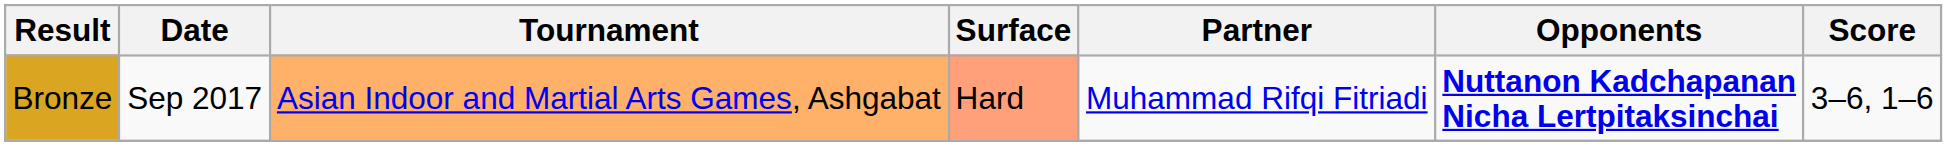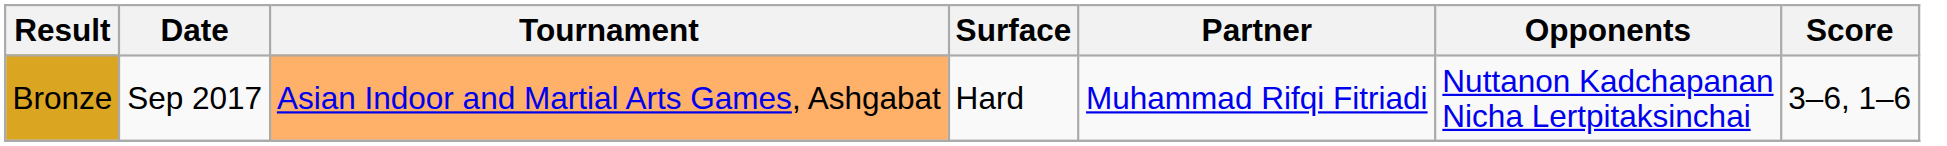(990, 98) lightsalmon background -> (990, 98) no background
(1619, 98) bold -> (1608, 98) normal
